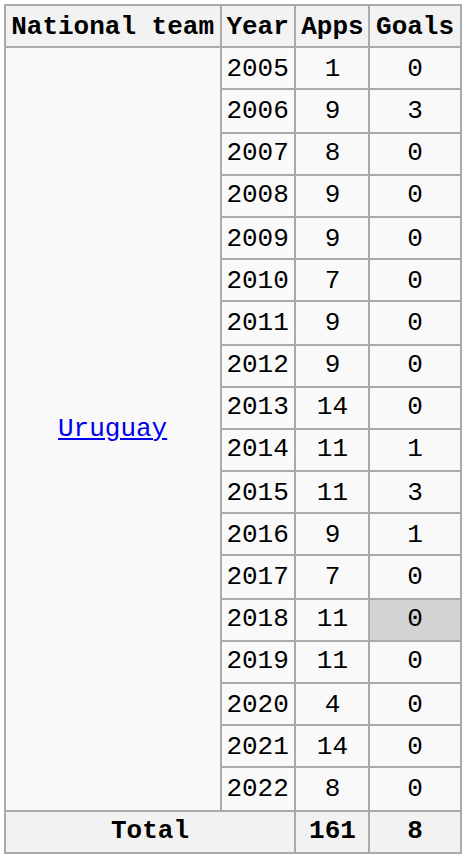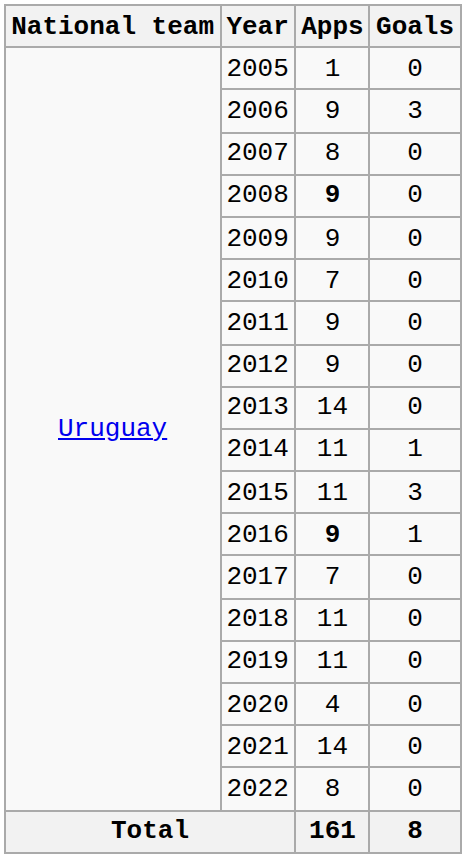(332, 196) normal -> (332, 196) bold
(332, 535) normal -> (332, 535) bold
(415, 619) lightgrey background -> (415, 619) no background
